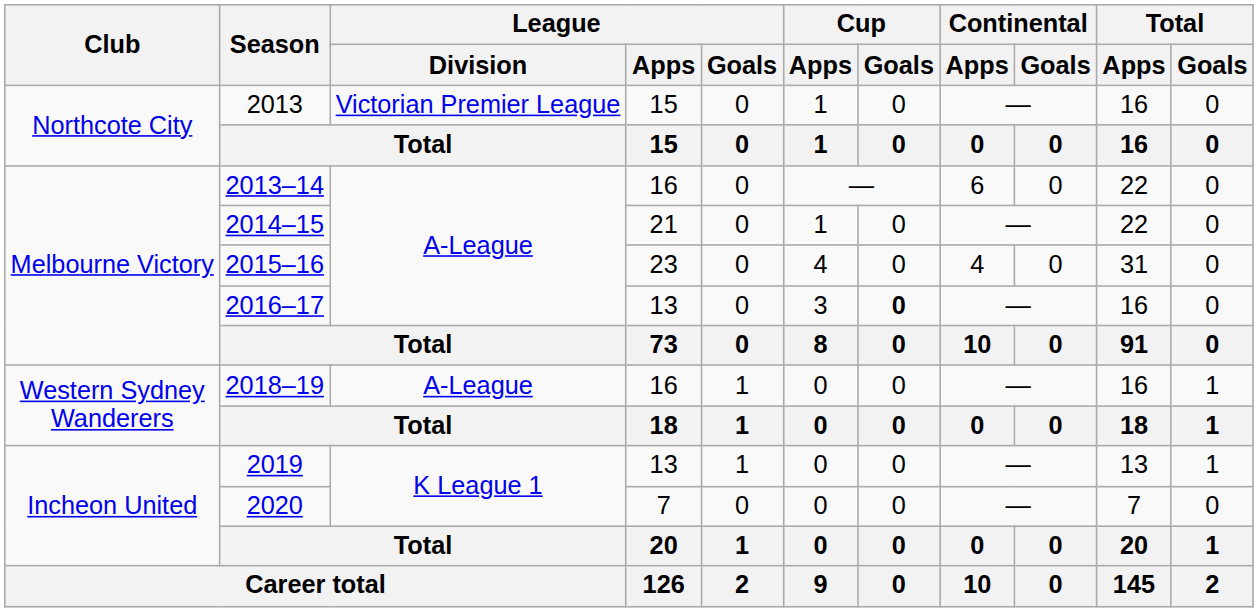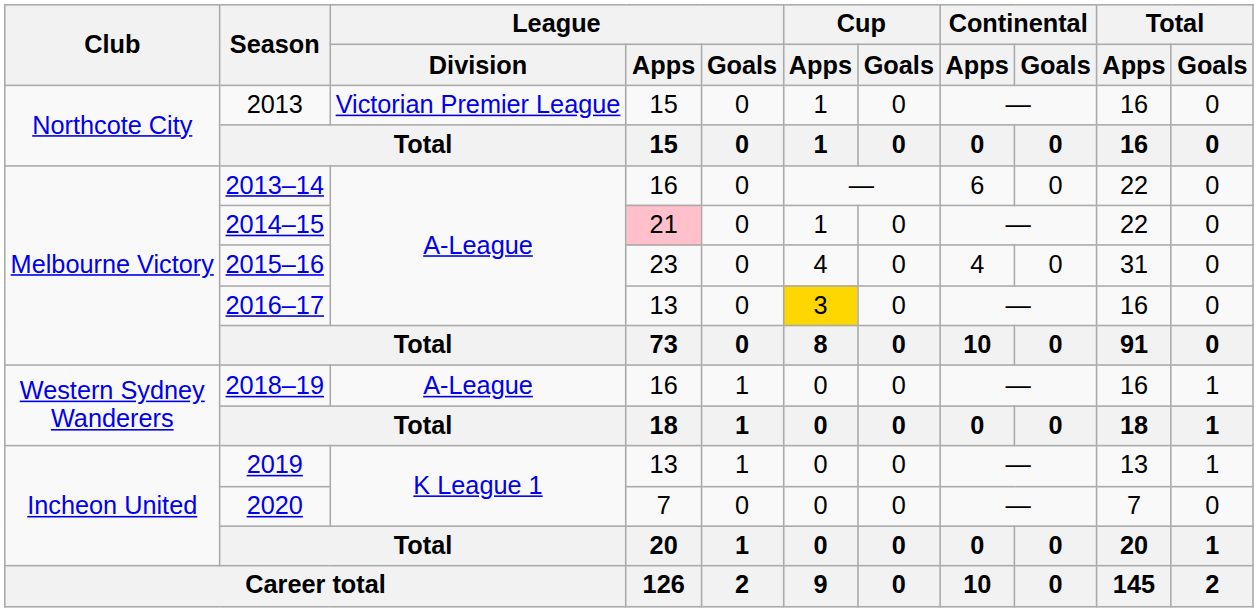(664, 225) no background -> (664, 225) pink background
(820, 305) no background -> (820, 305) gold background
(899, 305) bold -> (899, 305) normal
